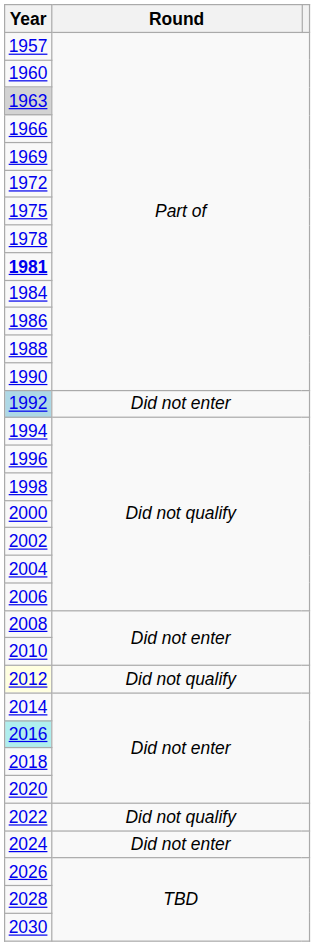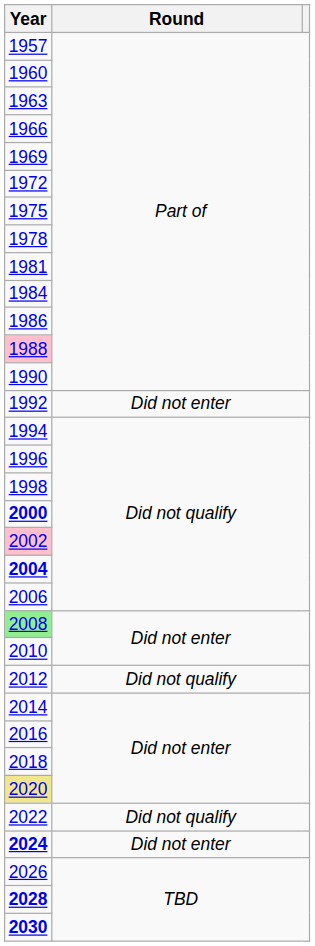(28, 101) lightgrey background -> (28, 101) no background
(28, 267) bold -> (28, 267) normal
(28, 349) no background -> (28, 349) pink background
(28, 404) lightblue background -> (28, 404) no background
(28, 514) normal -> (28, 514) bold
(28, 542) no background -> (28, 542) pink background
(28, 569) normal -> (28, 569) bold
(28, 624) no background -> (28, 624) lightgreen background
(28, 679) lightyellow background -> (28, 679) no background
(28, 734) paleturquoise background -> (28, 734) no background
(28, 790) no background -> (28, 790) khaki background
(28, 845) normal -> (28, 845) bold
(28, 900) normal -> (28, 900) bold
(28, 927) normal -> (28, 927) bold
